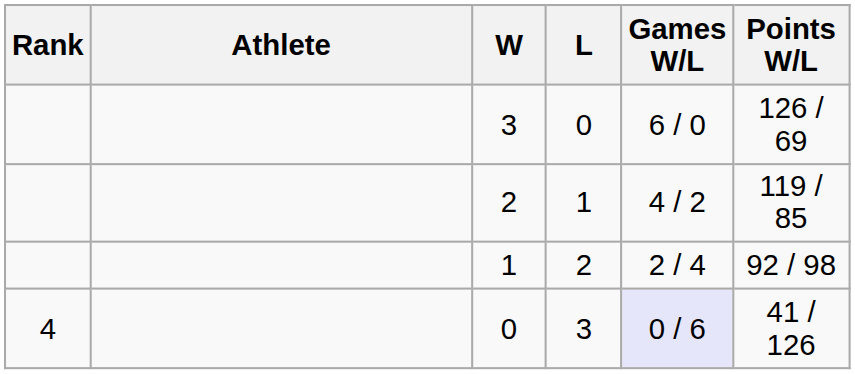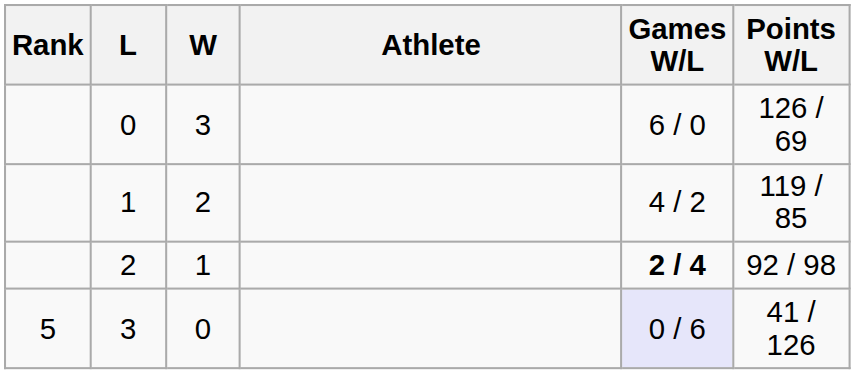columns swapped: (281, 45) <-> (584, 45)
(677, 266) normal -> (677, 266) bold
(48, 328) 4 -> (48, 328) 5
